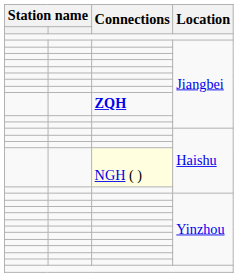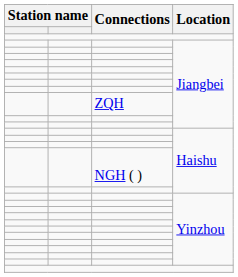(110, 104) bold -> (109, 104) normal
(118, 175) lightyellow background -> (118, 175) no background
